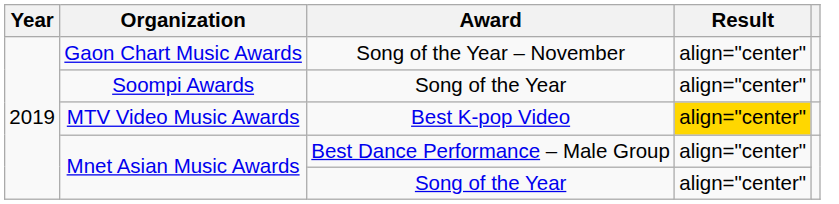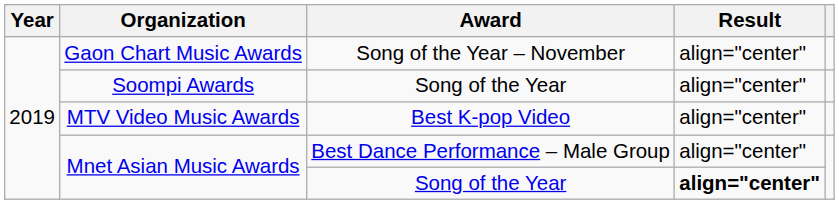(743, 118) gold background -> (743, 118) no background
(743, 183) normal -> (750, 183) bold
